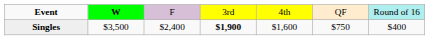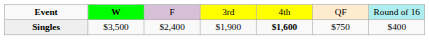(228, 27) bold -> (228, 27) normal
(284, 27) normal -> (284, 27) bold
